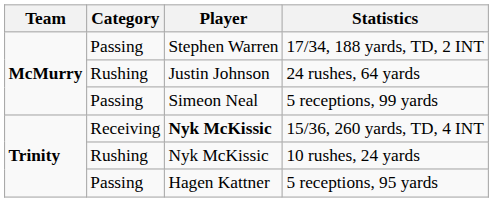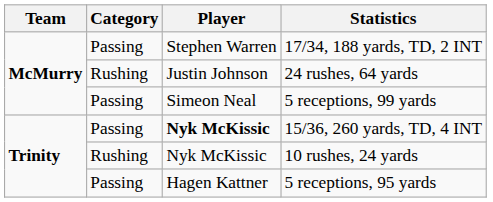(125, 128) Receiving -> (117, 128) Passing
